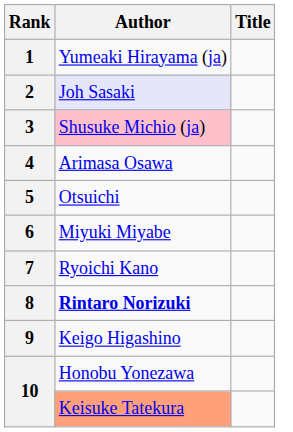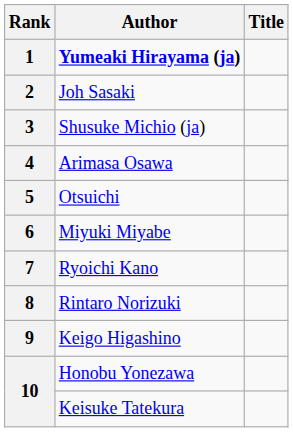(143, 57) normal -> (150, 57) bold
(97, 92) lavender background -> (97, 92) no background
(132, 127) pink background -> (132, 127) no background
(125, 303) bold -> (120, 303) normal
(121, 408) lightsalmon background -> (121, 408) no background
